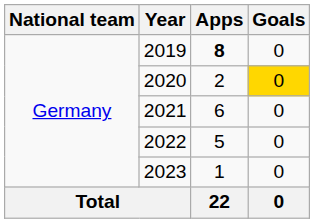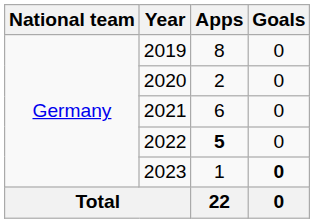(219, 50) bold -> (219, 50) normal
(279, 80) gold background -> (279, 80) no background
(219, 141) normal -> (219, 141) bold
(279, 171) normal -> (279, 171) bold
